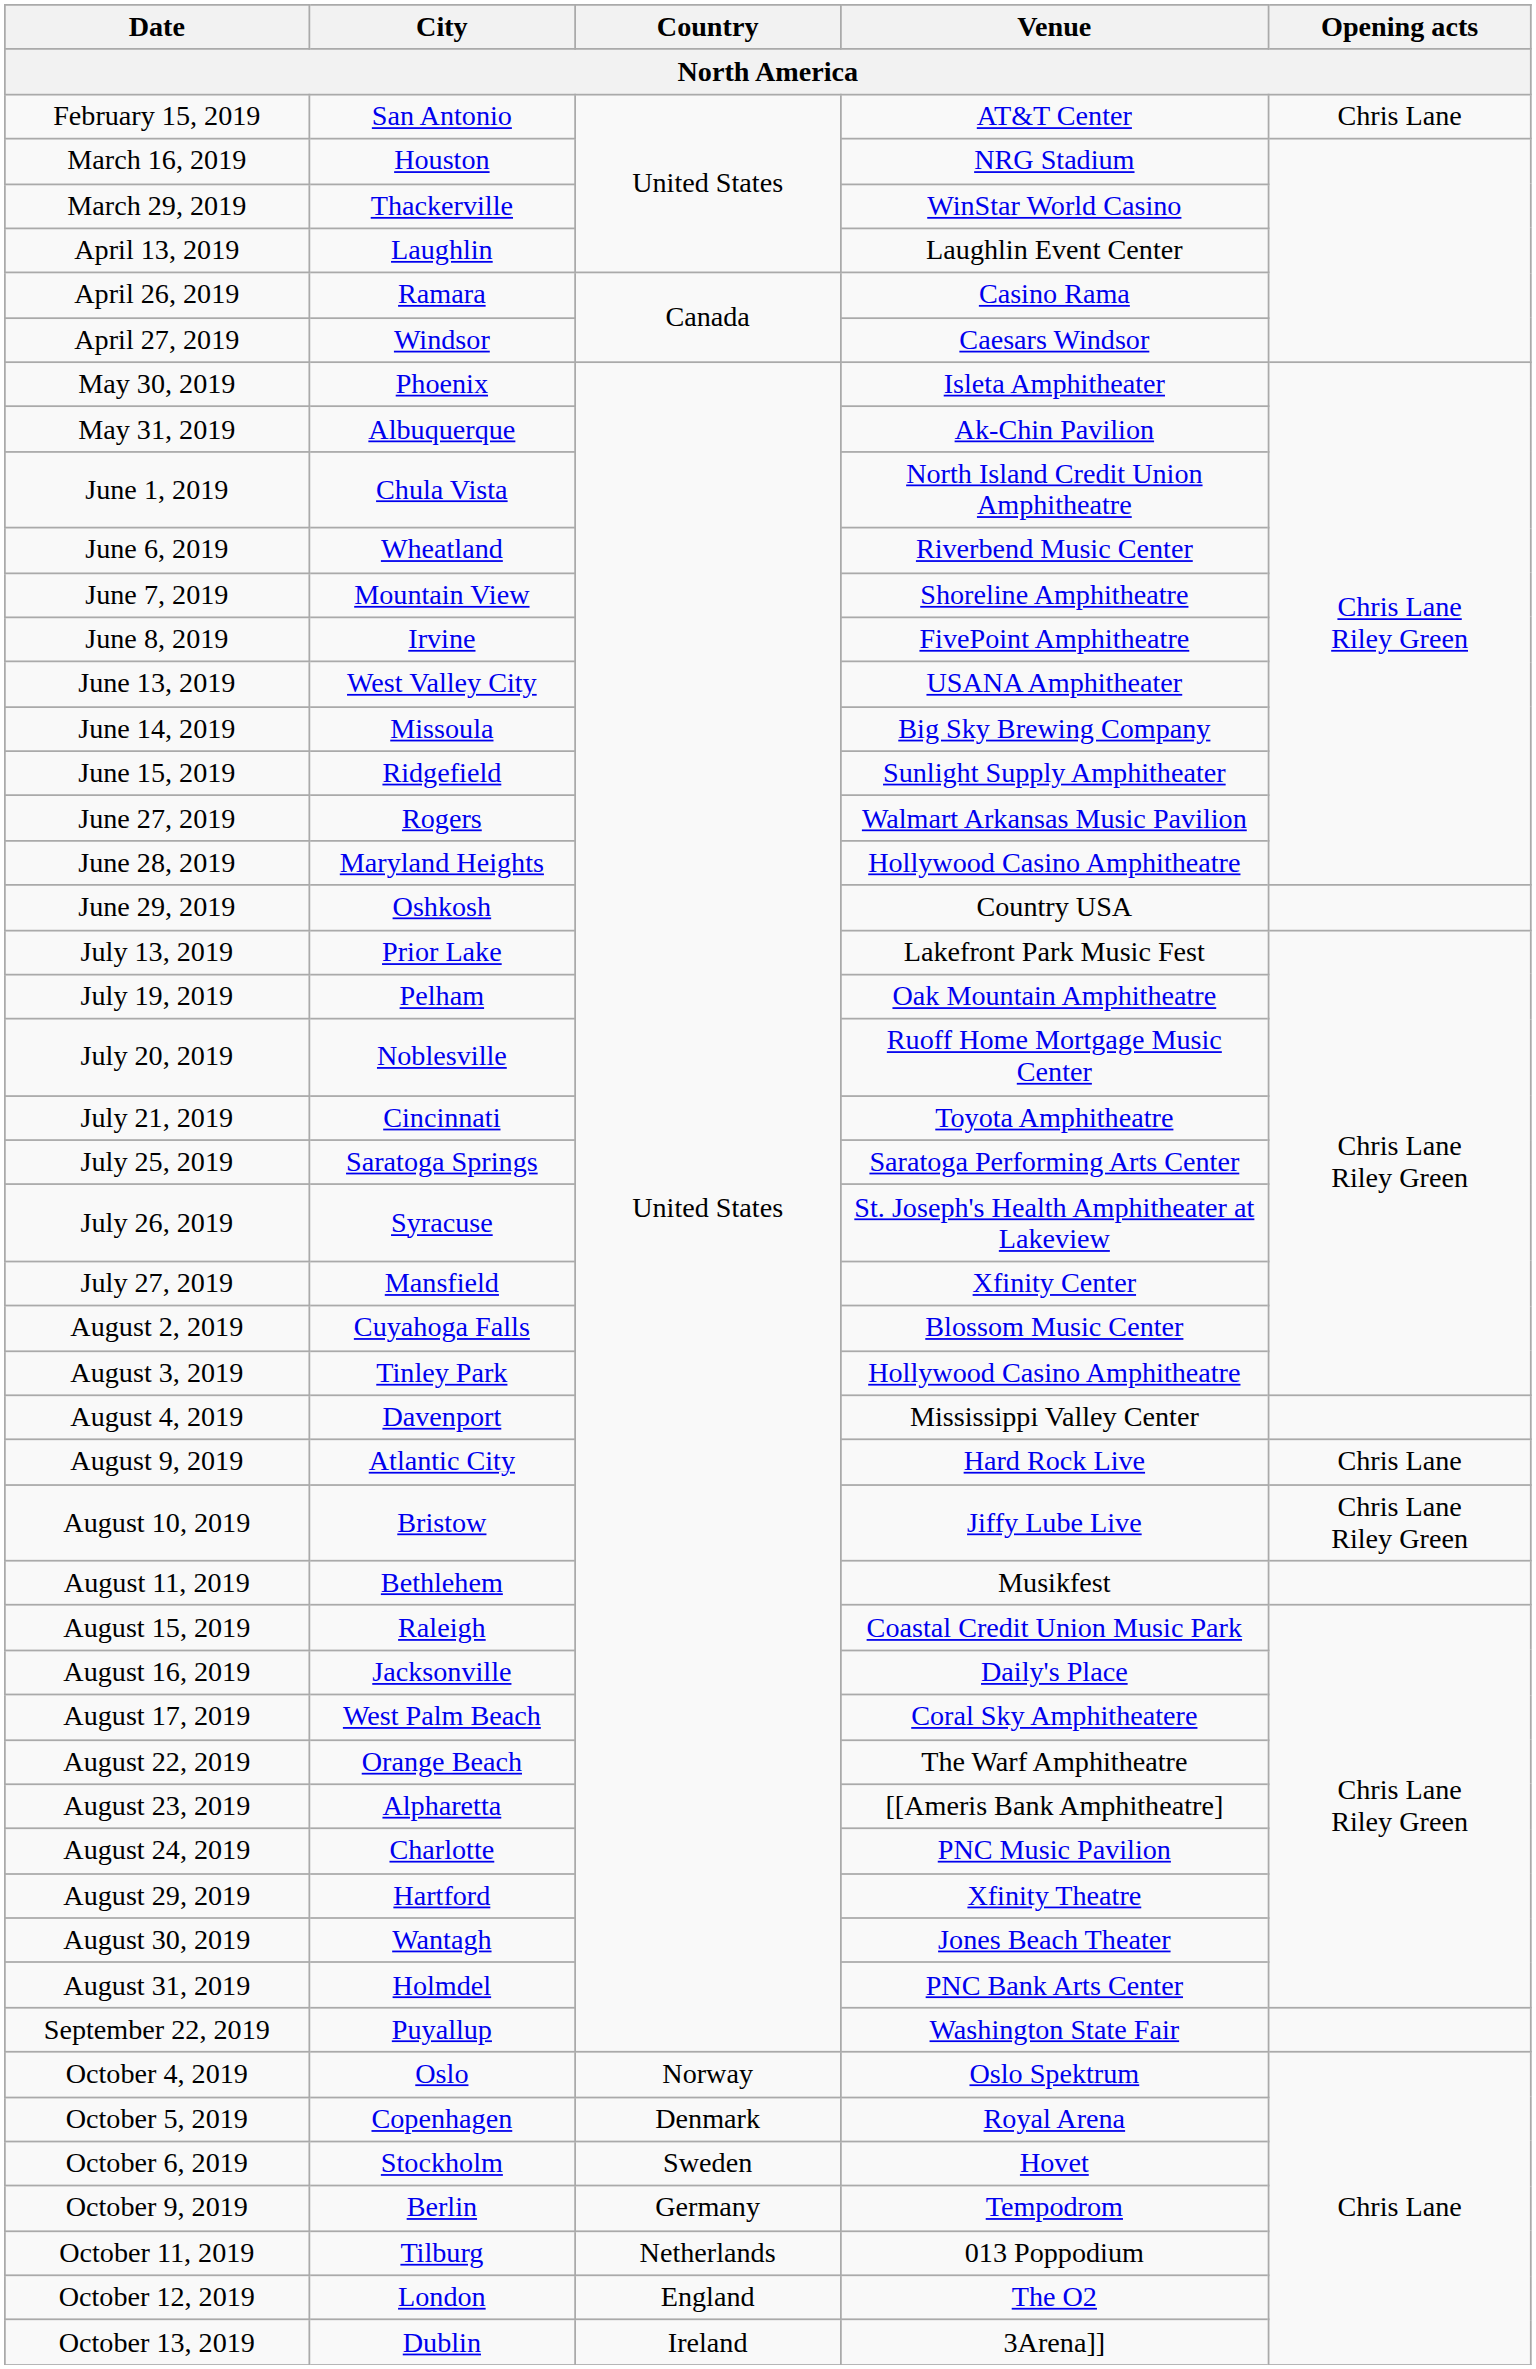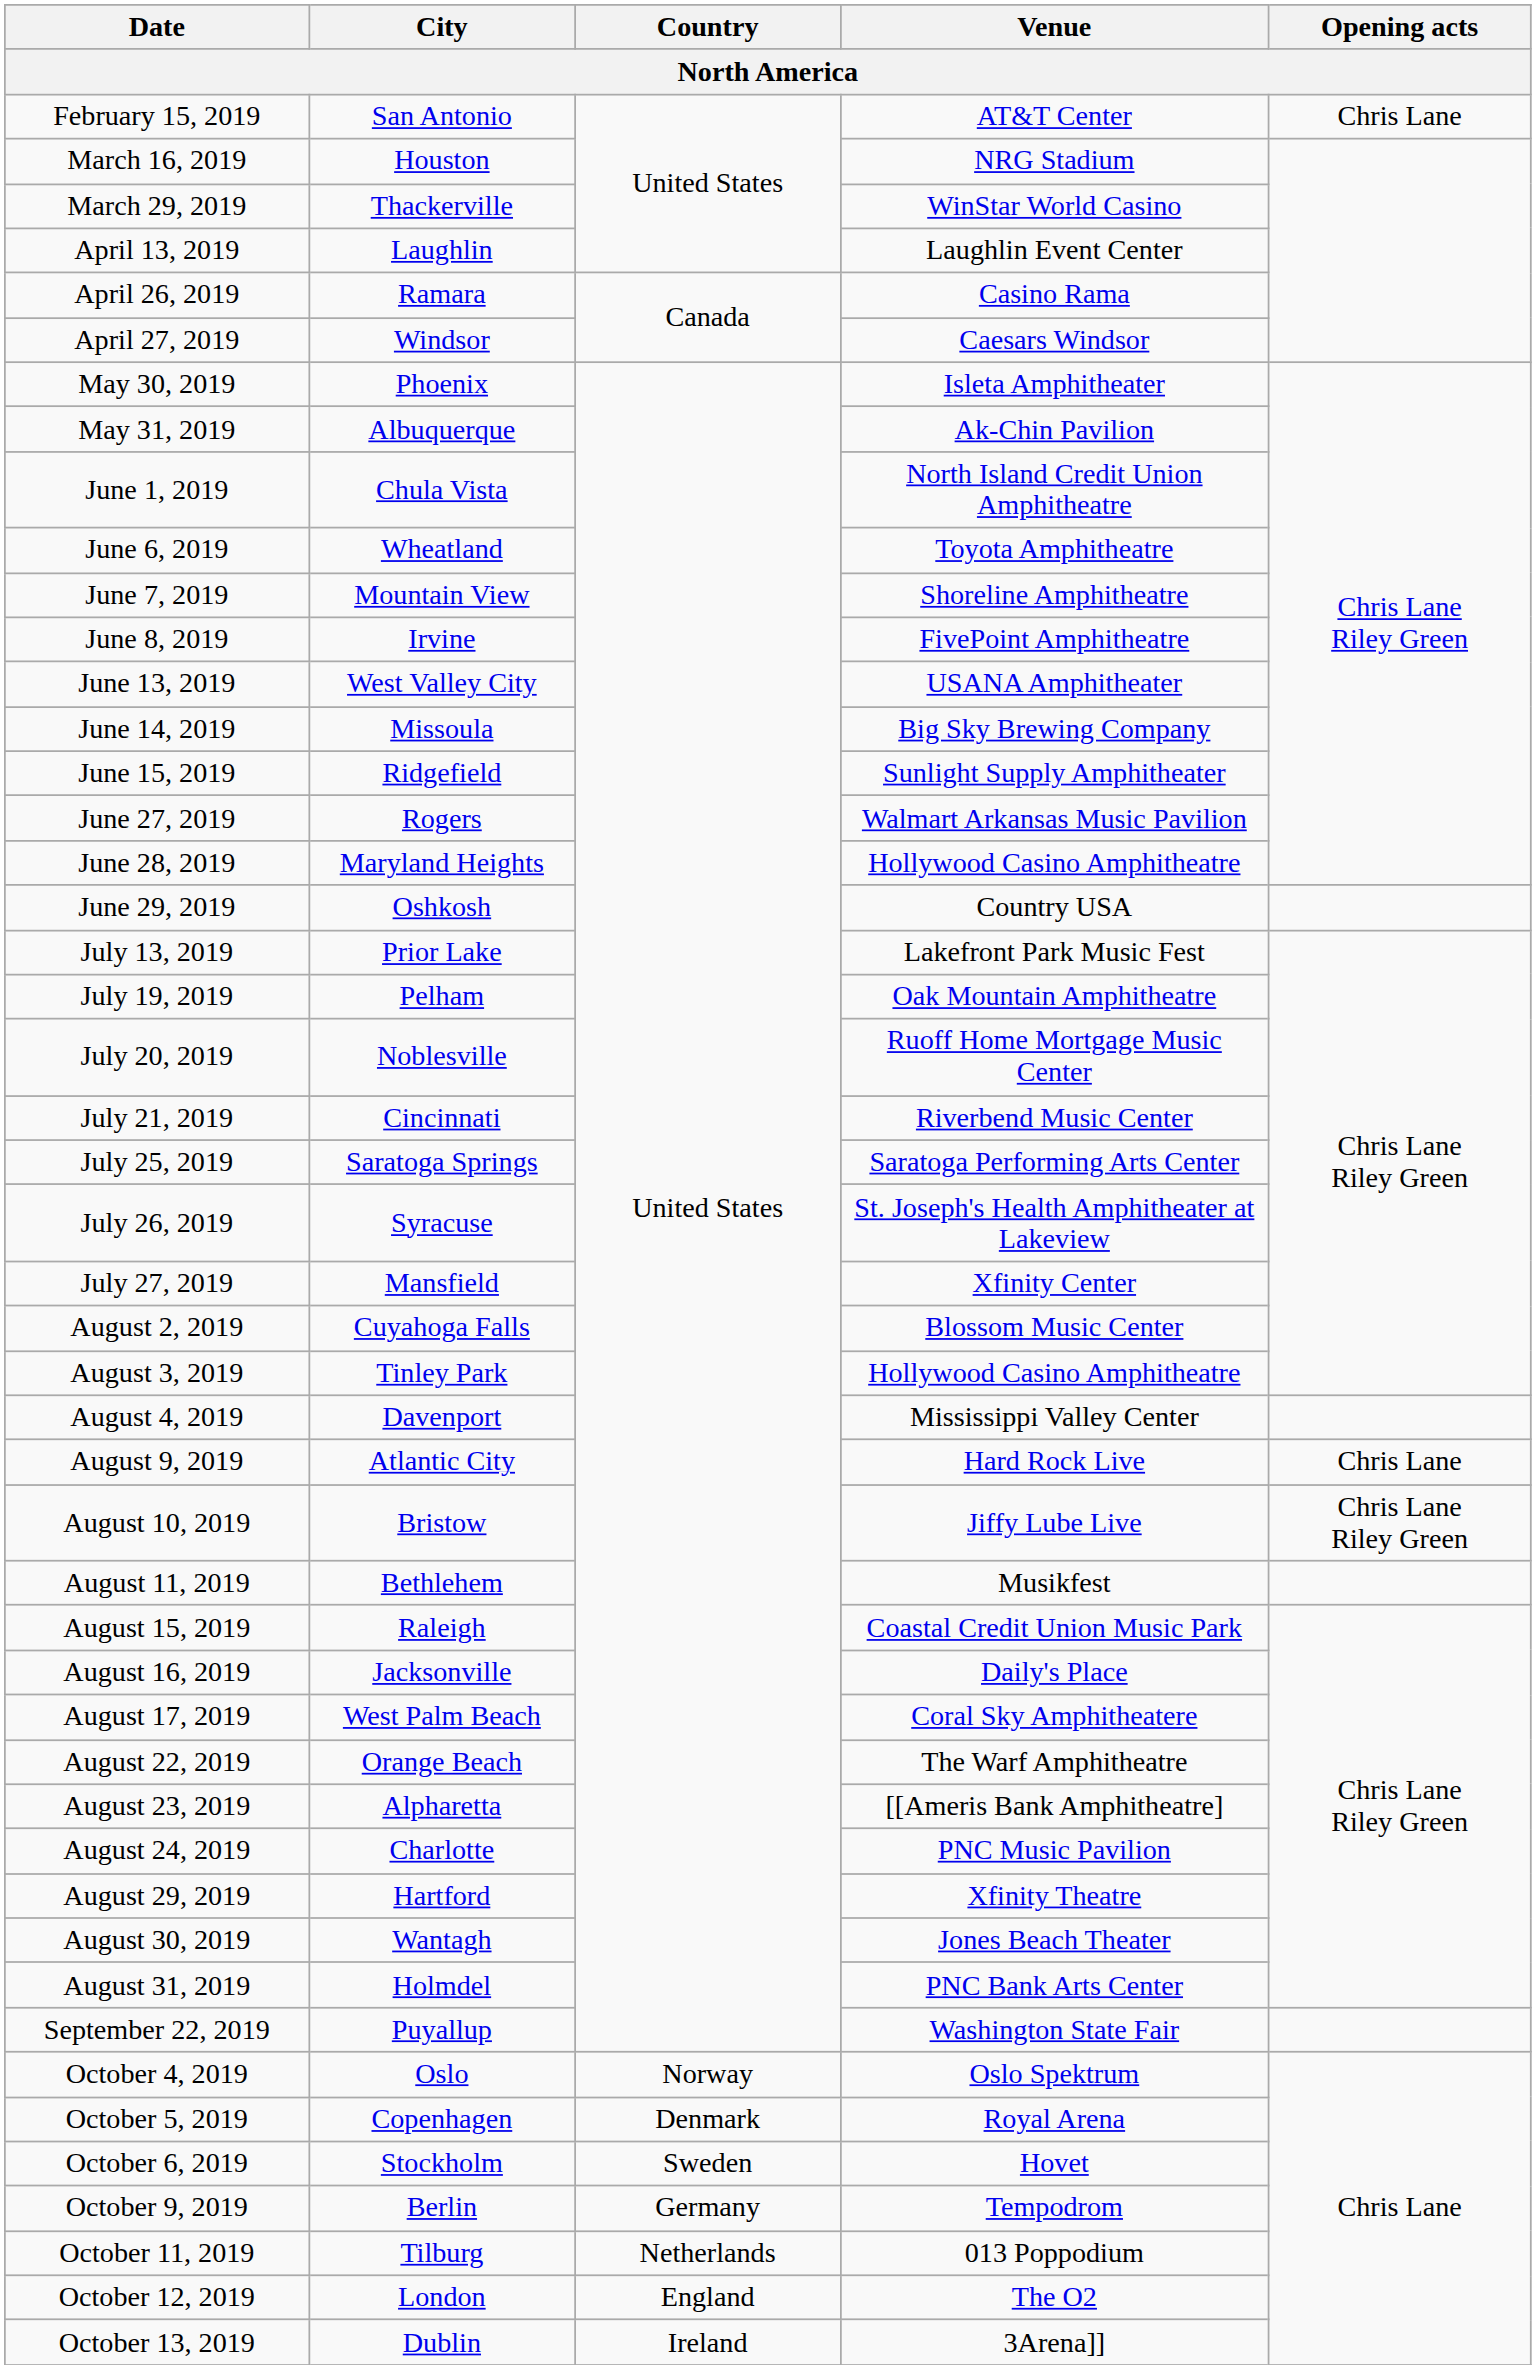(1054, 549) Riverbend Music Center -> (1054, 549) Toyota Amphitheatre
(1054, 1117) Toyota Amphitheatre -> (1054, 1117) Riverbend Music Center
